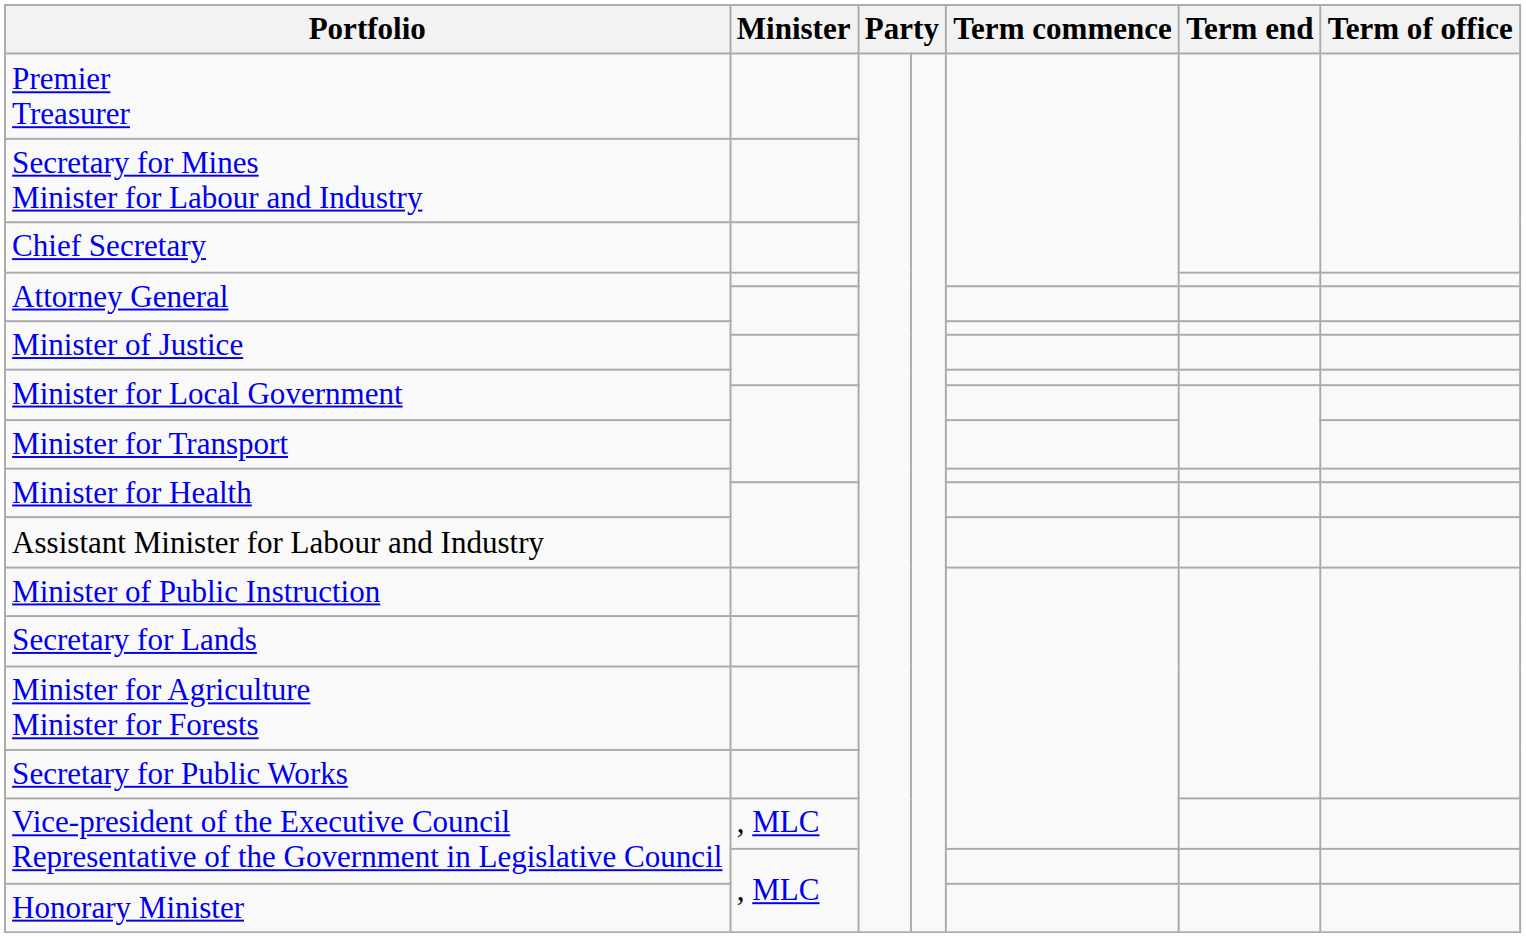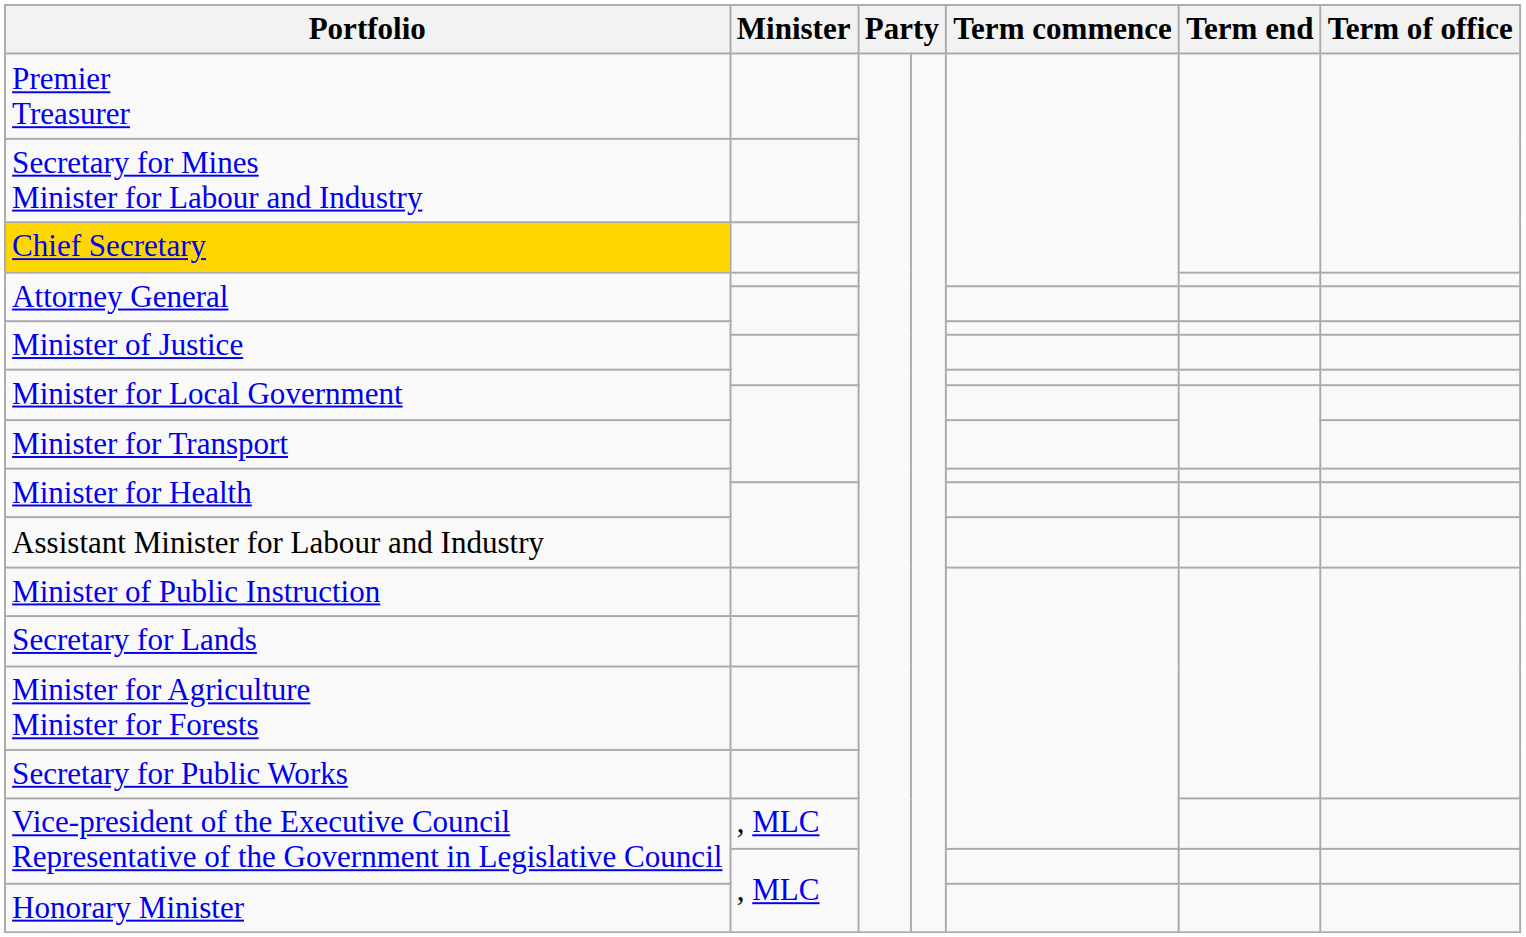(109, 246) no background -> (109, 246) gold background
